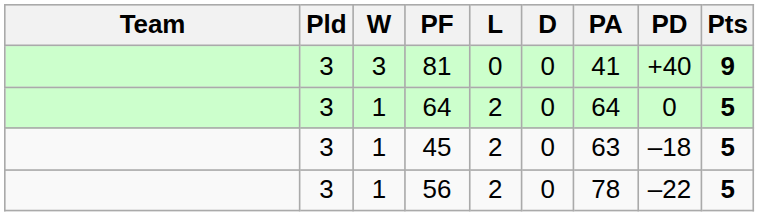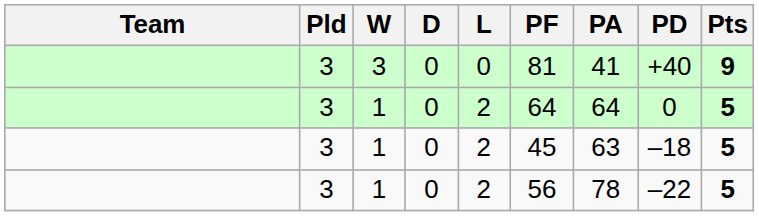columns swapped: (548, 25) <-> (437, 25)
